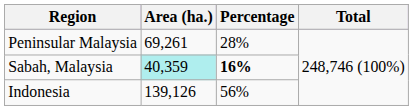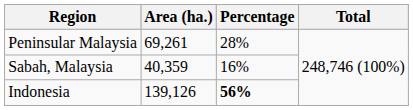(166, 67) paleturquoise background -> (166, 67) no background
(236, 67) bold -> (235, 67) normal
(235, 92) normal -> (236, 92) bold
